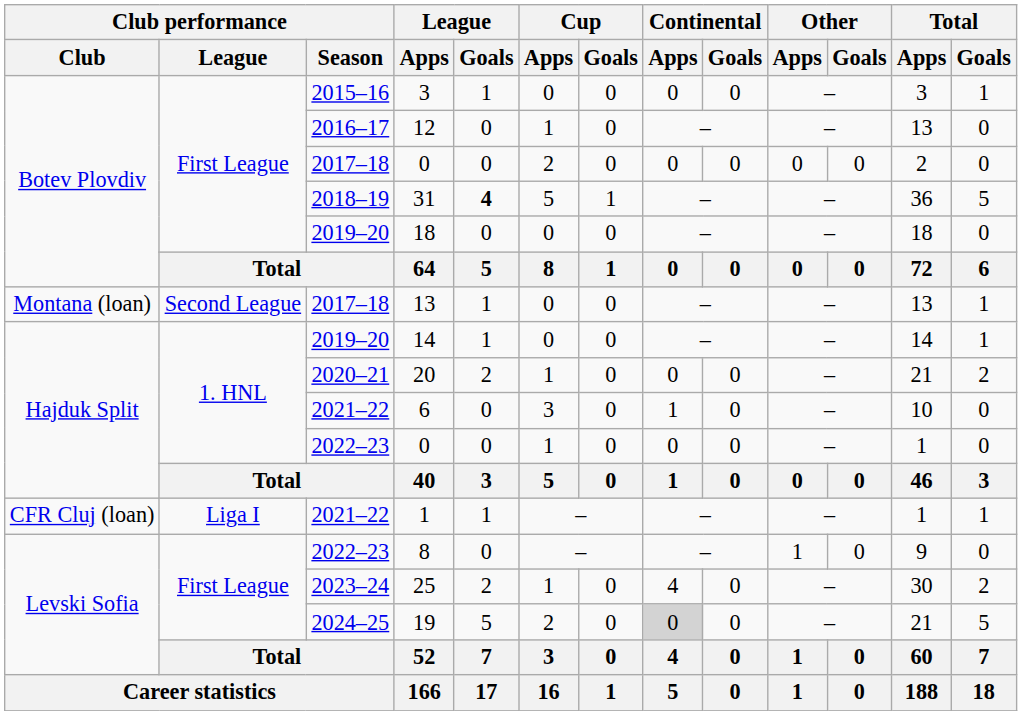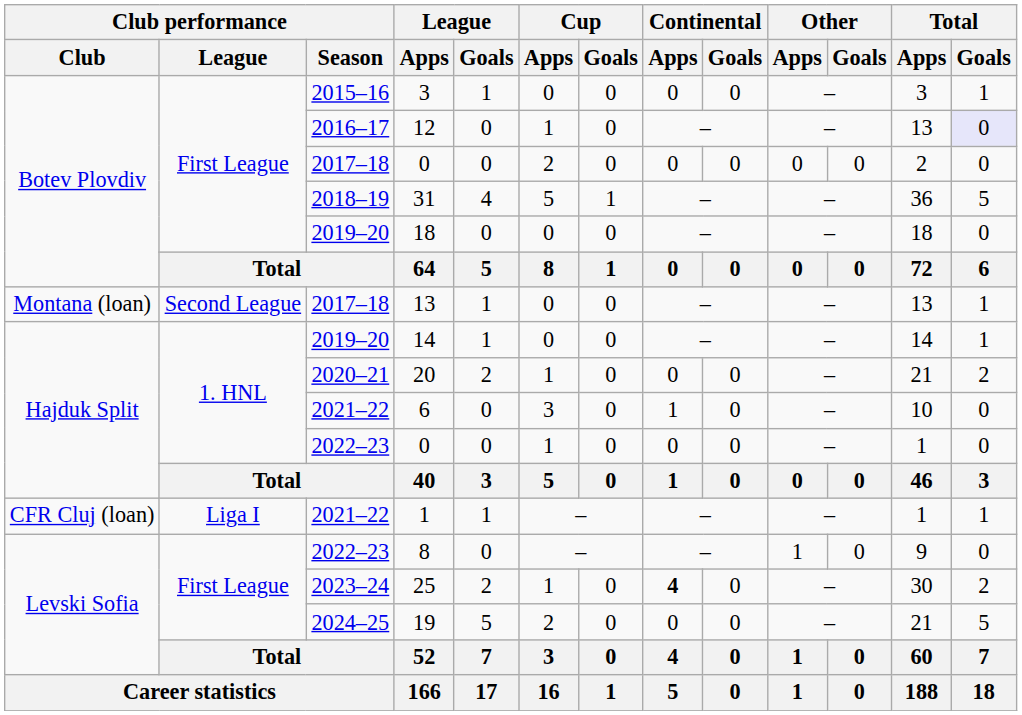(984, 127) no background -> (984, 127) lavender background
(486, 198) bold -> (486, 198) normal
(673, 586) normal -> (673, 586) bold
(673, 621) lightgrey background -> (673, 621) no background
